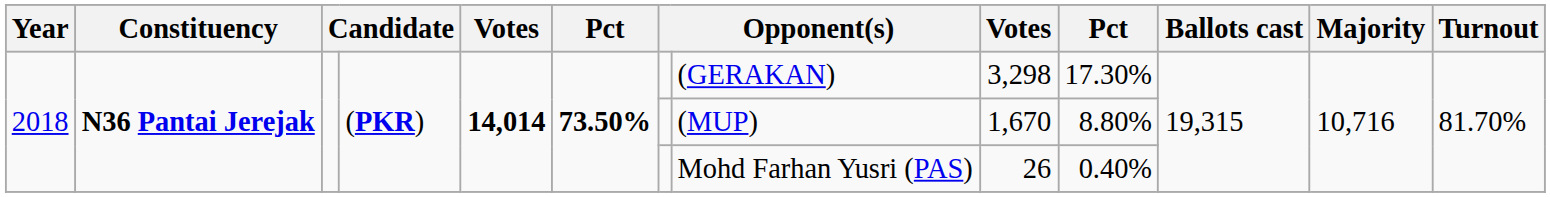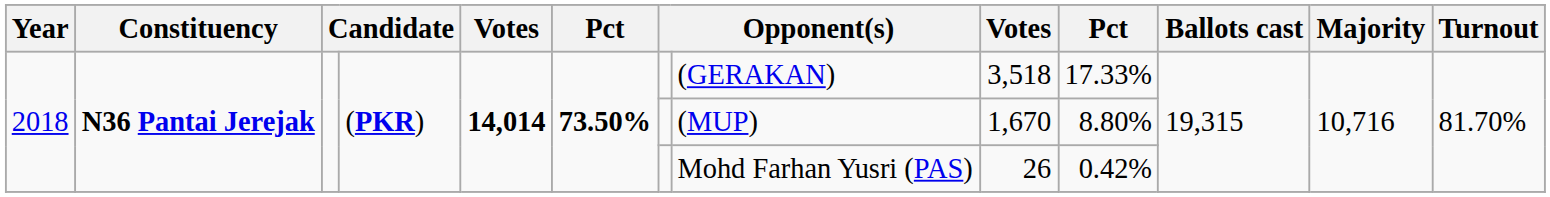(1019, 74) 3,298 -> (1019, 74) 3,518
(1108, 74) 17.30% -> (1108, 74) 17.33%
(1115, 168) 0.40% -> (1115, 168) 0.42%
